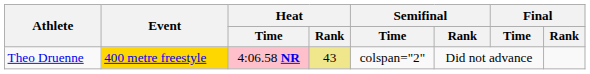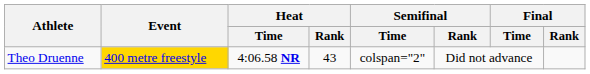(269, 58) pink background -> (269, 58) no background
(330, 58) khaki background -> (330, 58) no background
